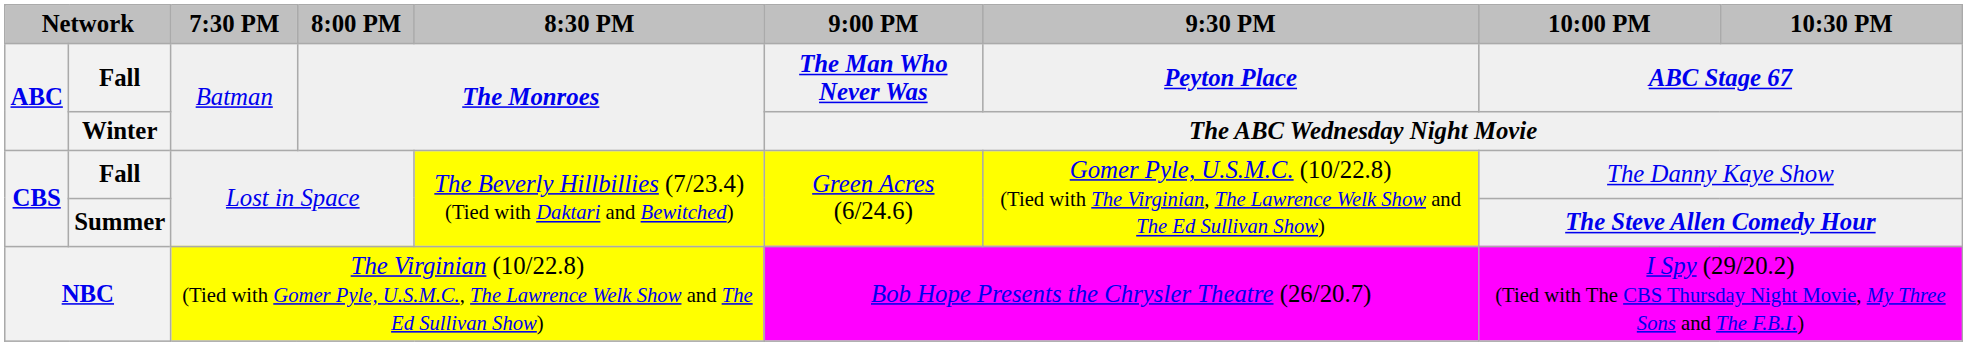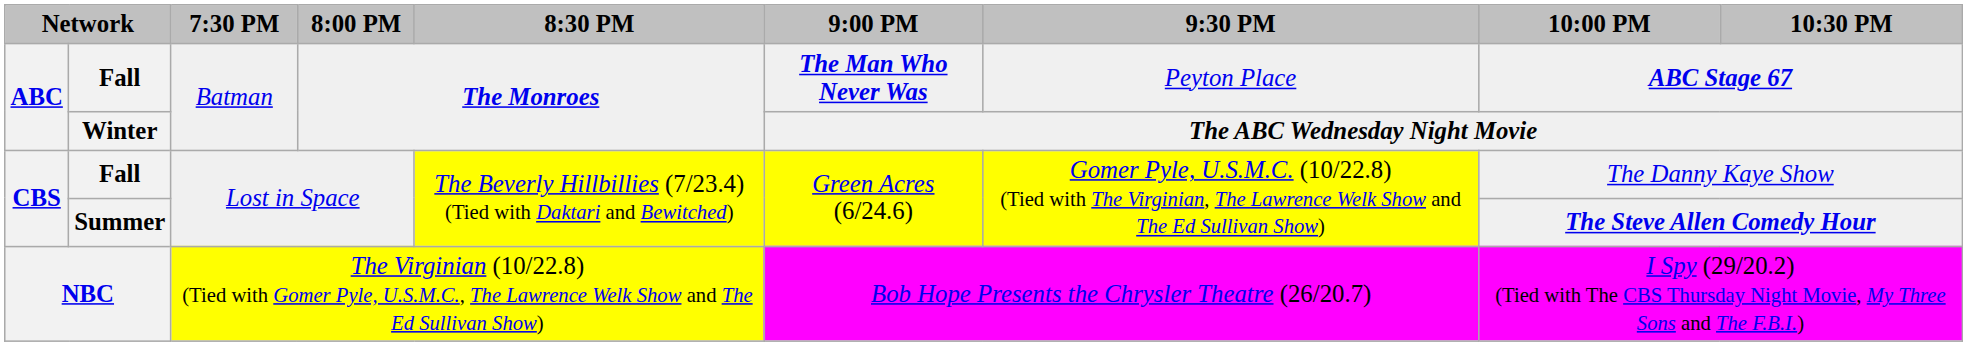(1231, 77) bold -> (1231, 77) normal
